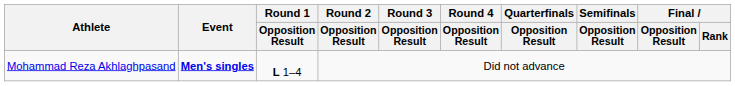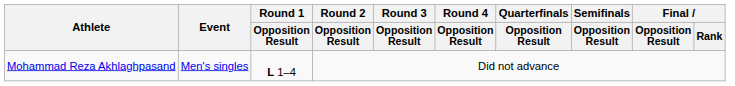(217, 66) bold -> (215, 66) normal
